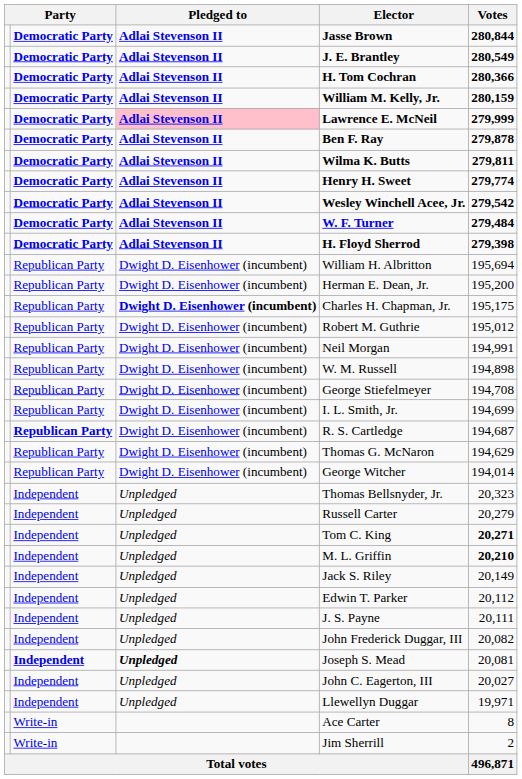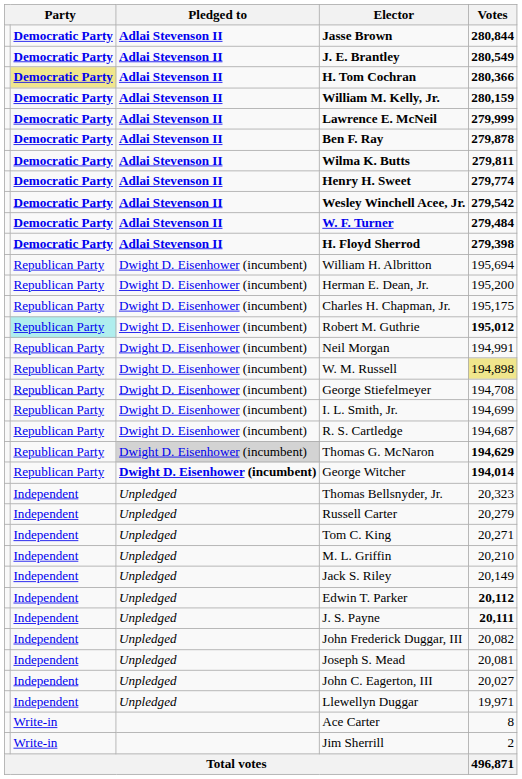(63, 77) no background -> (63, 77) khaki background
(171, 118) pink background -> (171, 118) no background
(218, 306) bold -> (213, 306) normal
(59, 327) no background -> (59, 327) paleturquoise background
(493, 327) normal -> (493, 327) bold
(493, 368) no background -> (493, 368) khaki background
(63, 431) bold -> (59, 431) normal
(213, 451) no background -> (213, 451) lightgrey background
(493, 451) normal -> (493, 451) bold
(213, 472) normal -> (218, 472) bold
(493, 472) normal -> (493, 472) bold
(496, 535) bold -> (496, 535) normal
(496, 555) bold -> (496, 555) normal
(496, 597) normal -> (496, 597) bold
(496, 618) normal -> (497, 618) bold
(49, 659) bold -> (46, 659) normal
(148, 659) bold -> (148, 659) normal
